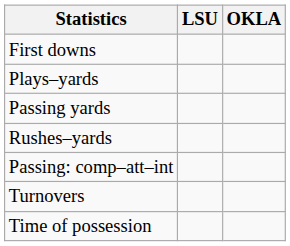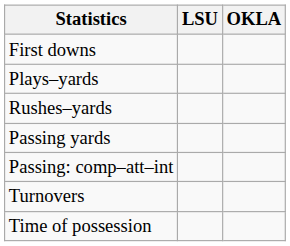rows swapped: (60, 137) <-> (60, 108)
